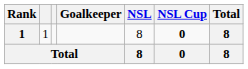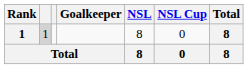(45, 34) no background -> (45, 34) lightgrey background
(182, 34) bold -> (182, 34) normal
